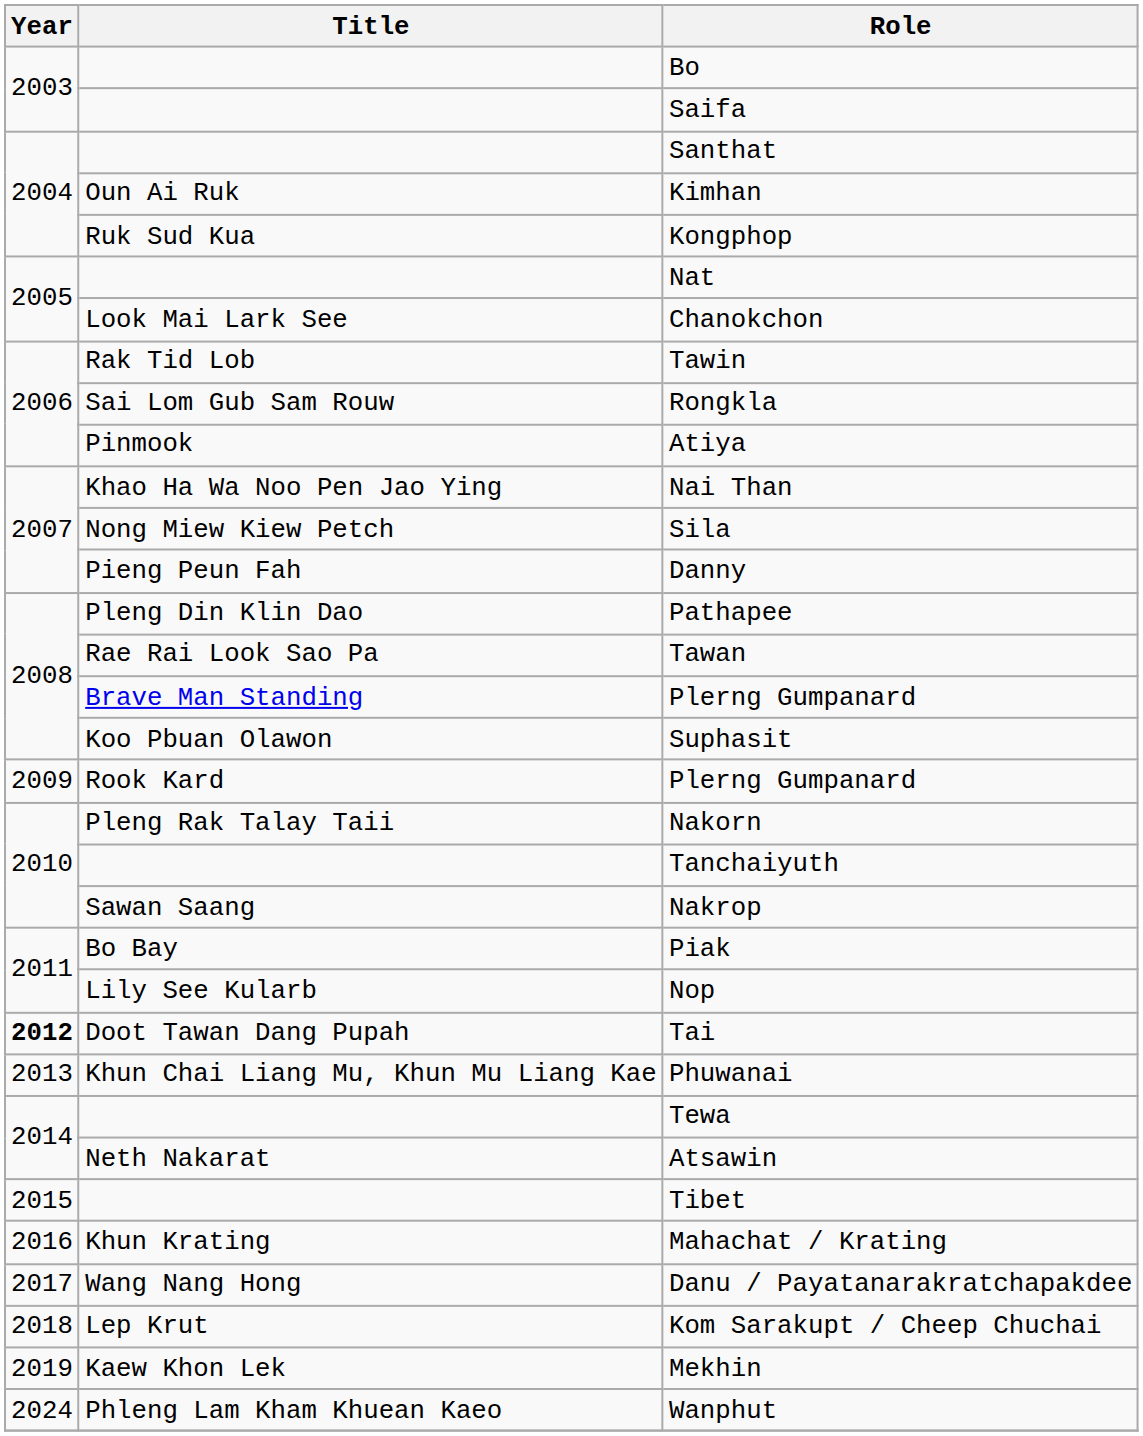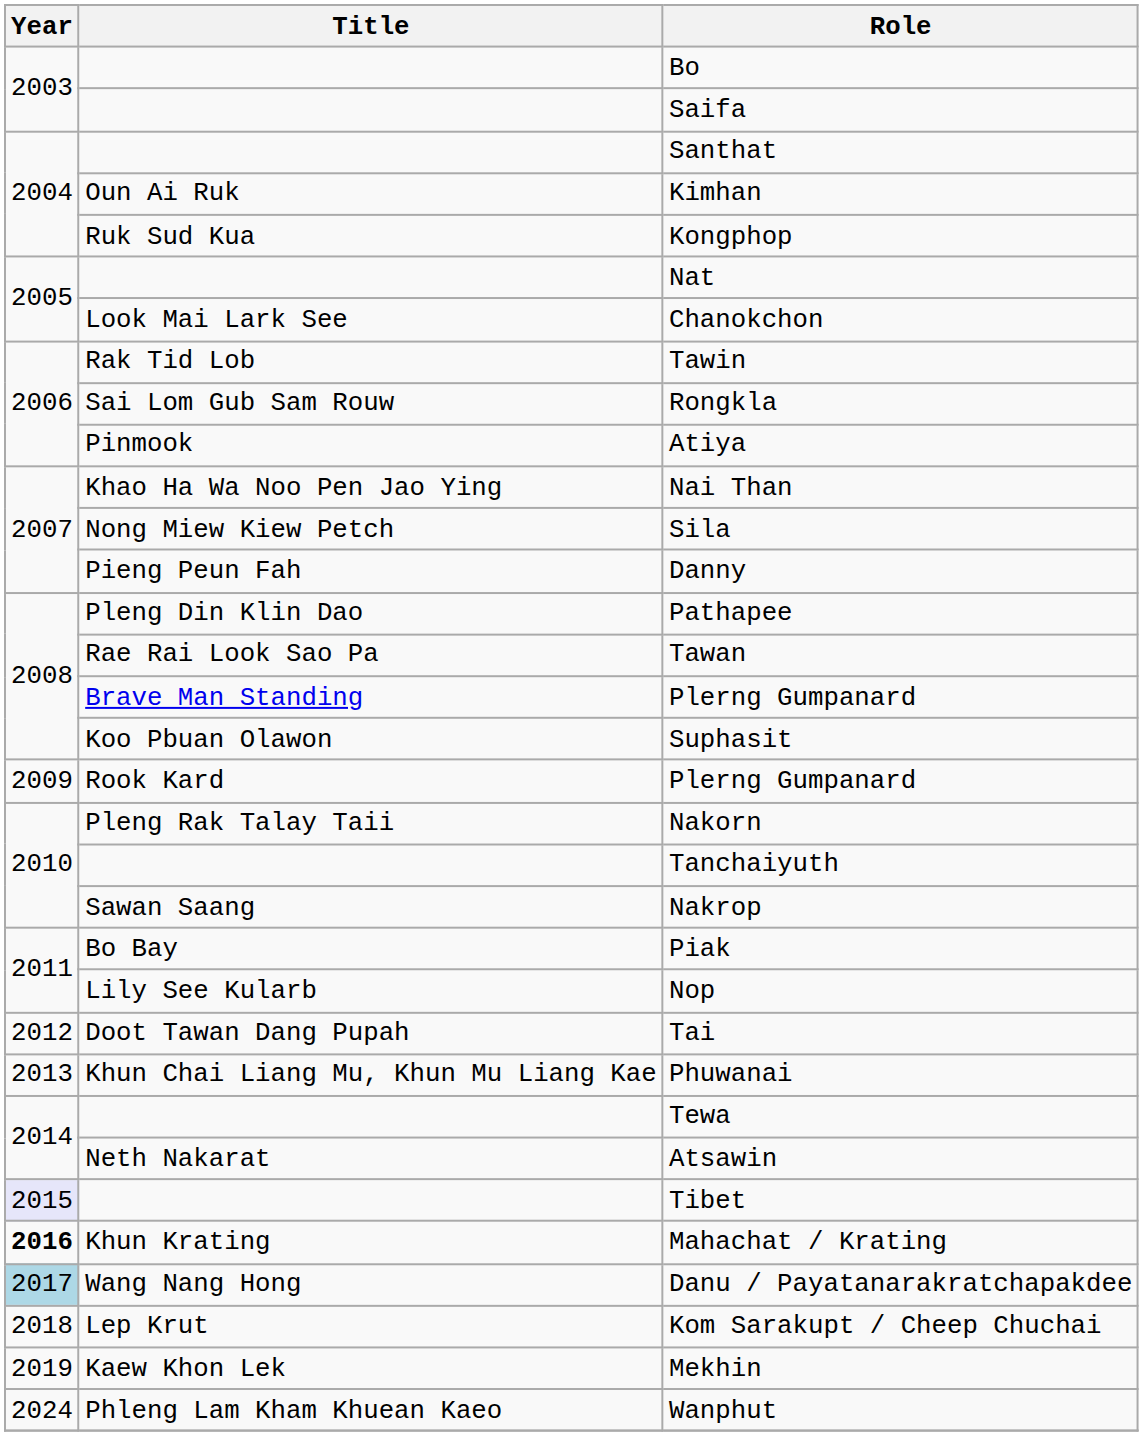(42, 1033) bold -> (42, 1033) normal
(42, 1201) no background -> (42, 1201) lavender background
(42, 1243) normal -> (42, 1243) bold
(42, 1285) no background -> (42, 1285) lightblue background
